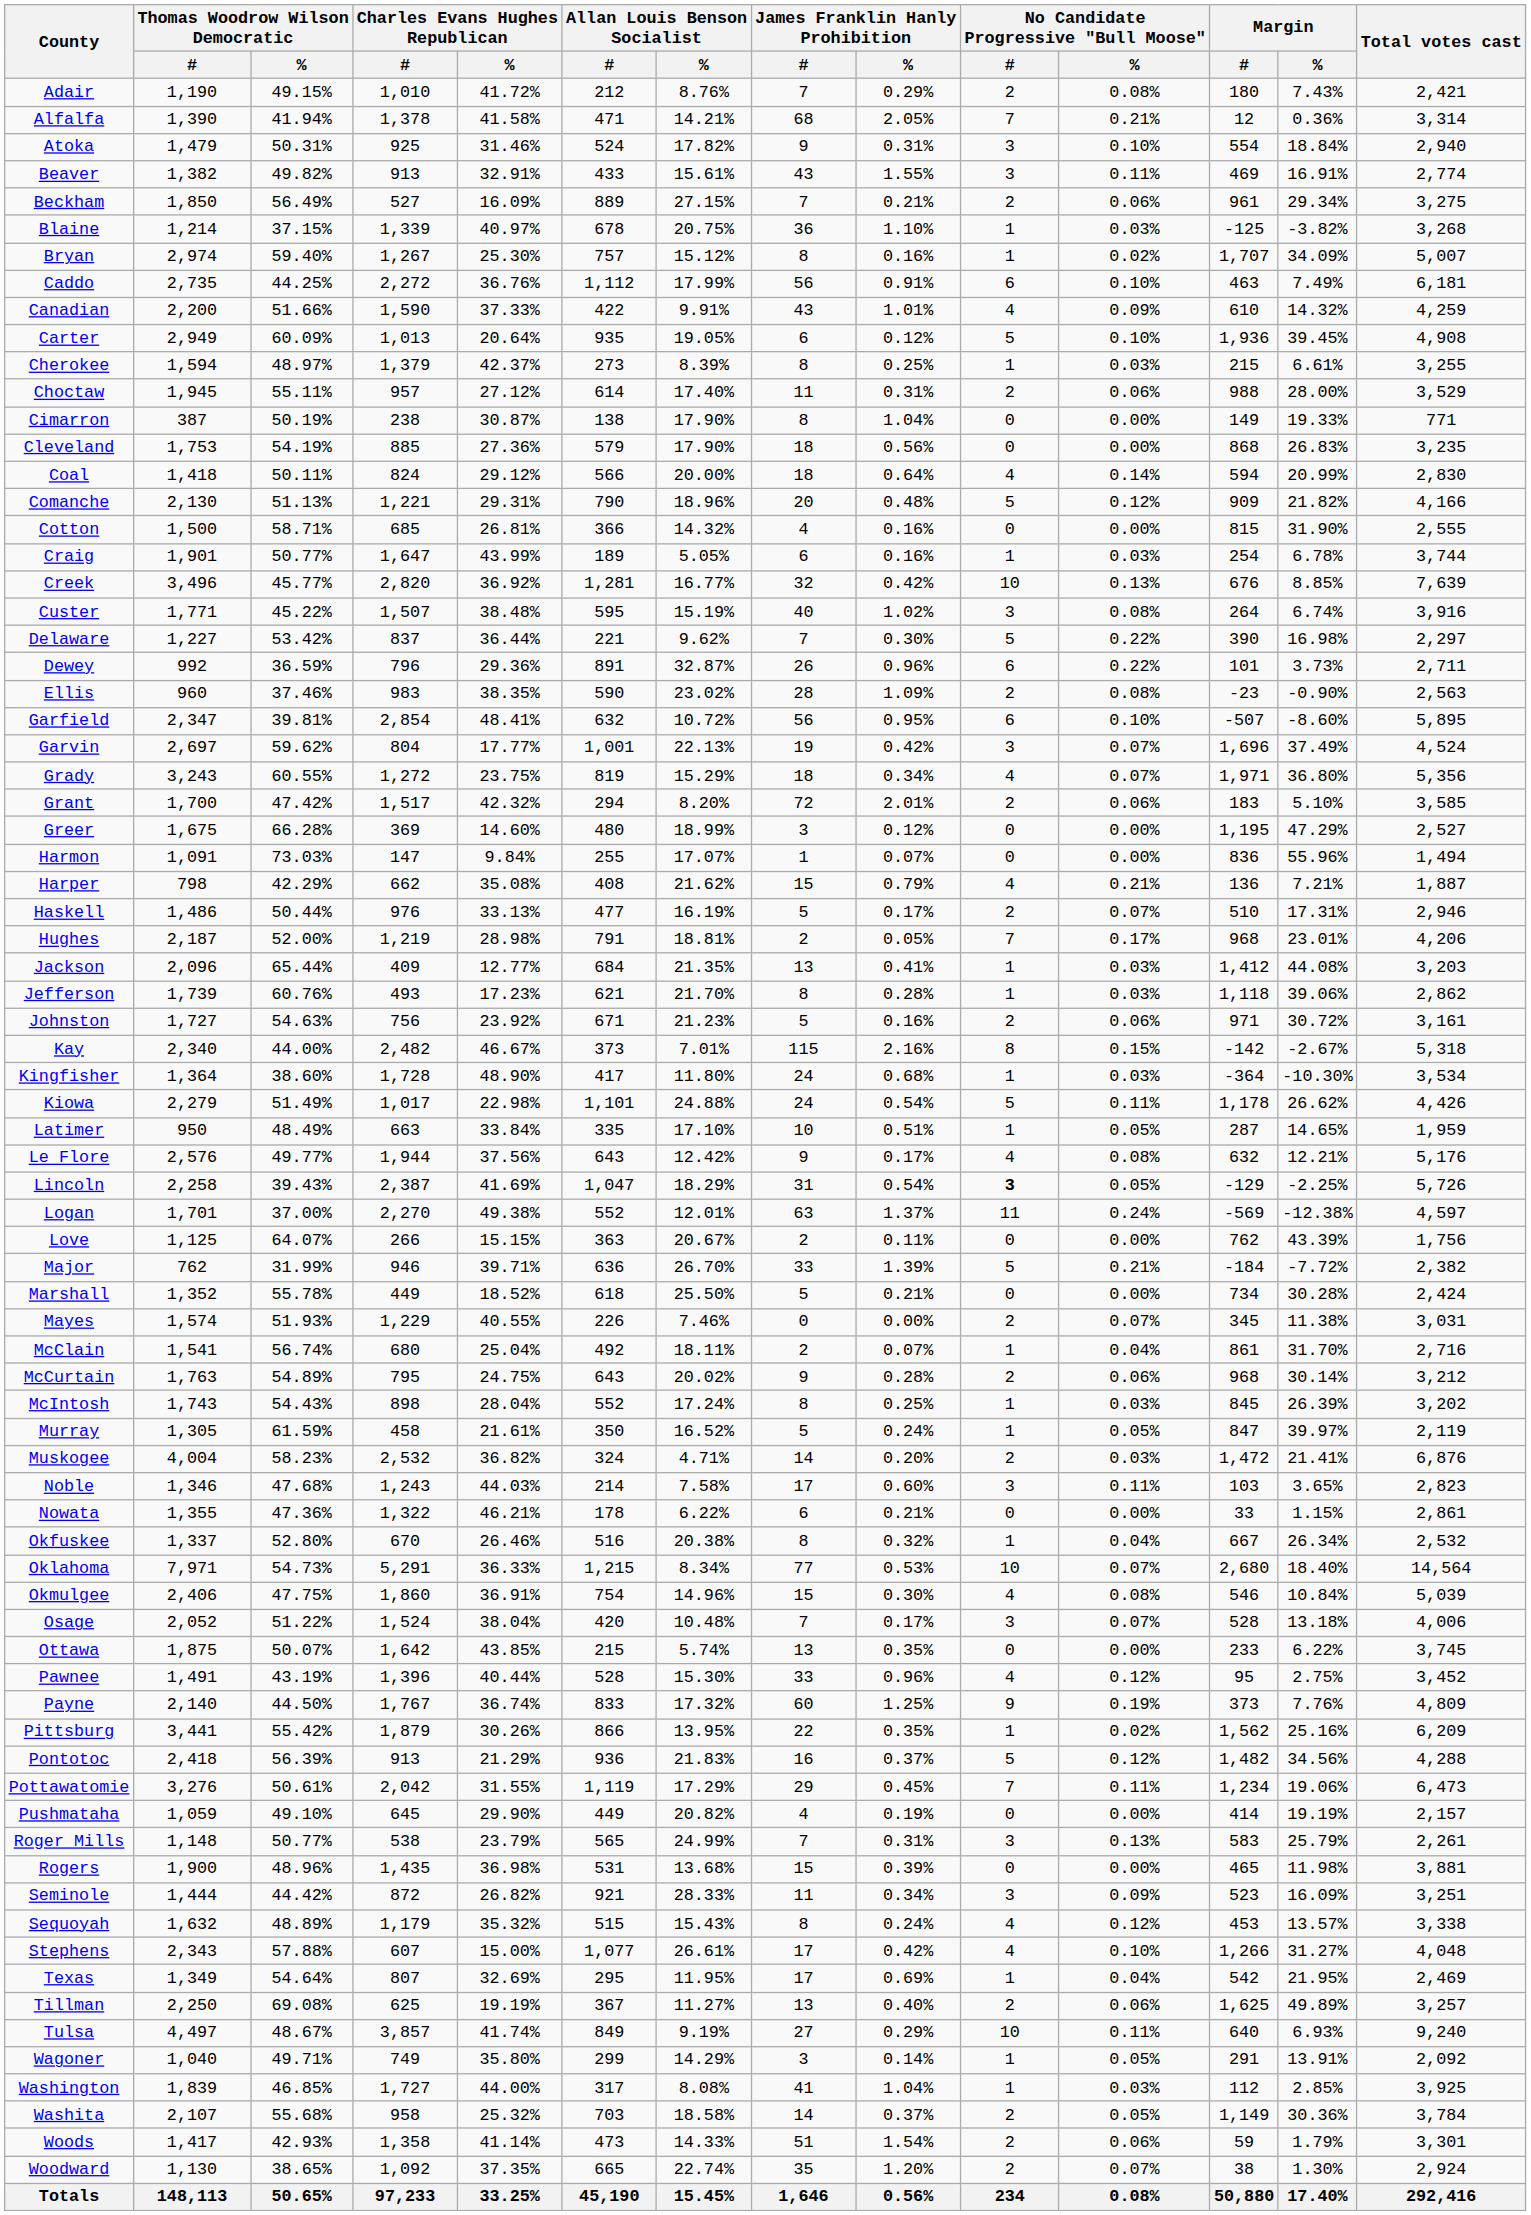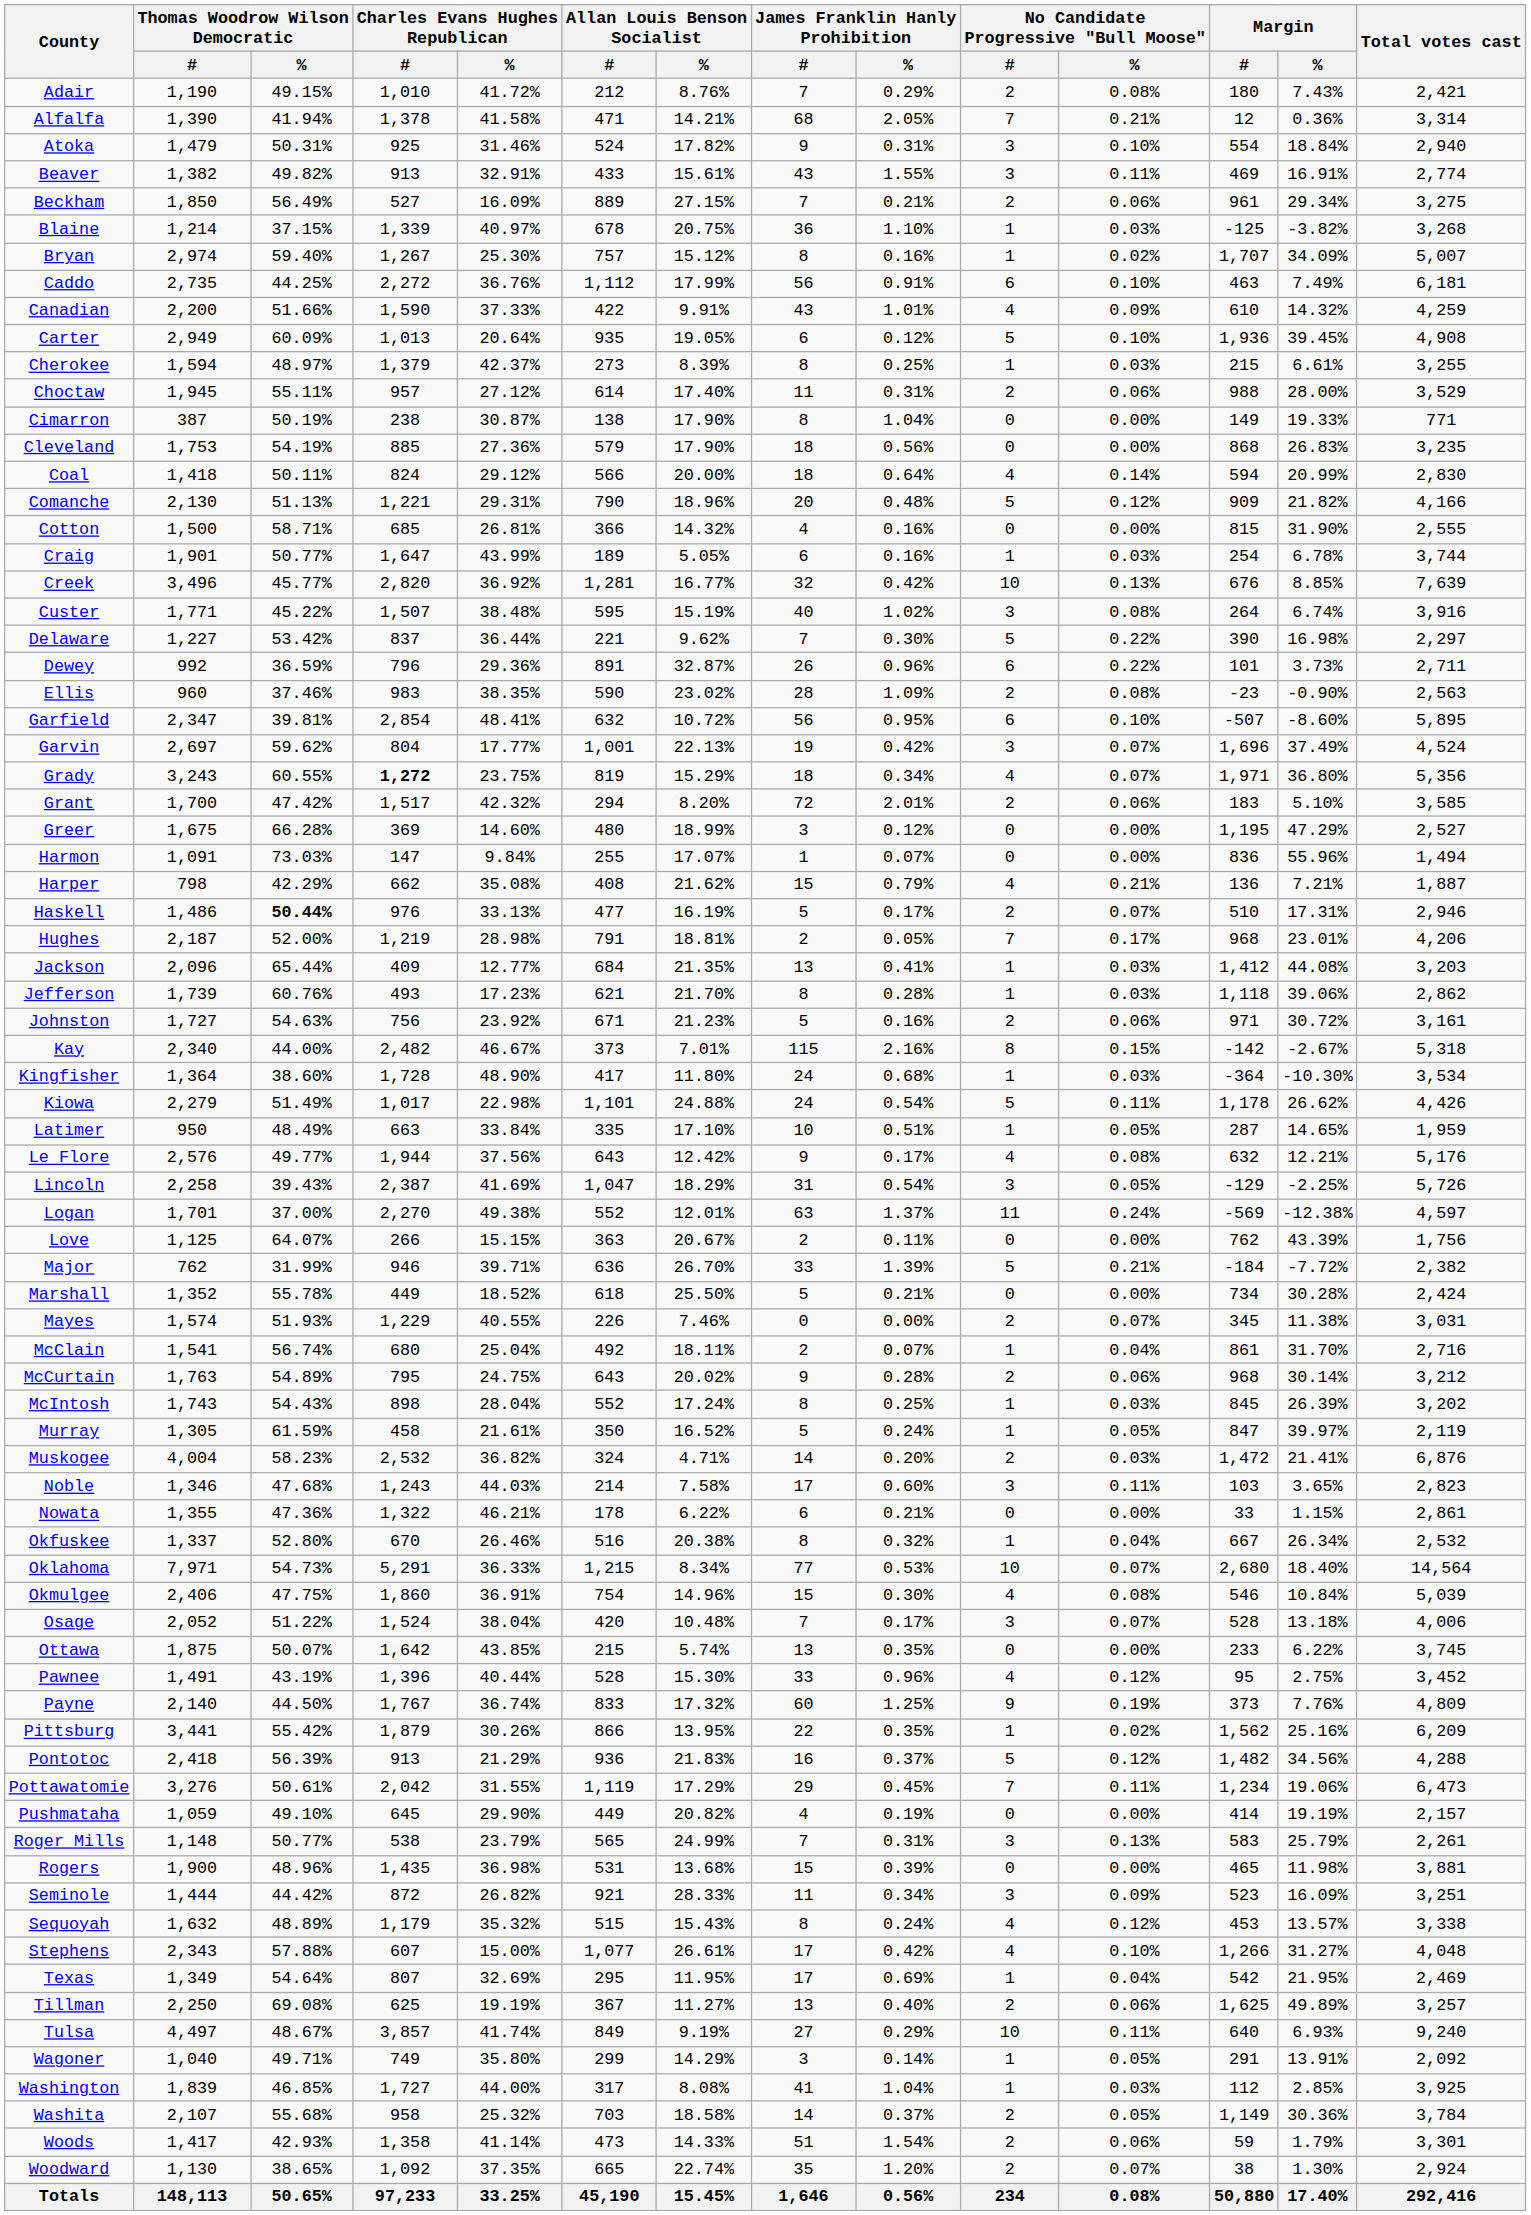(405, 776) normal -> (405, 776) bold
(302, 912) normal -> (302, 912) bold
(1010, 1186) bold -> (1010, 1186) normal
